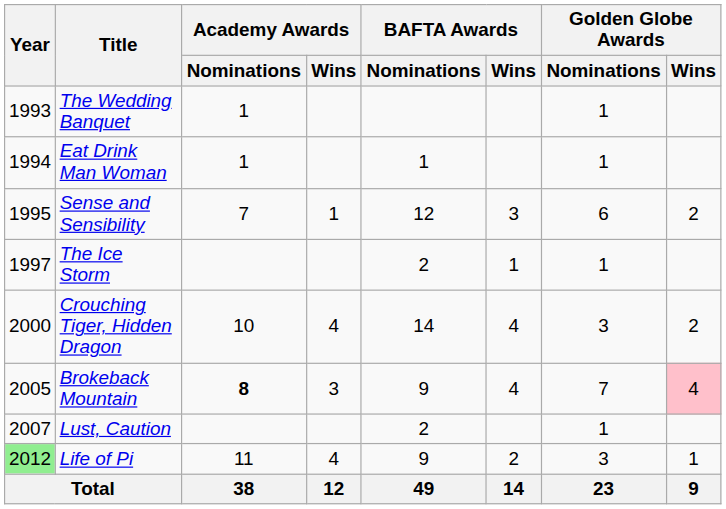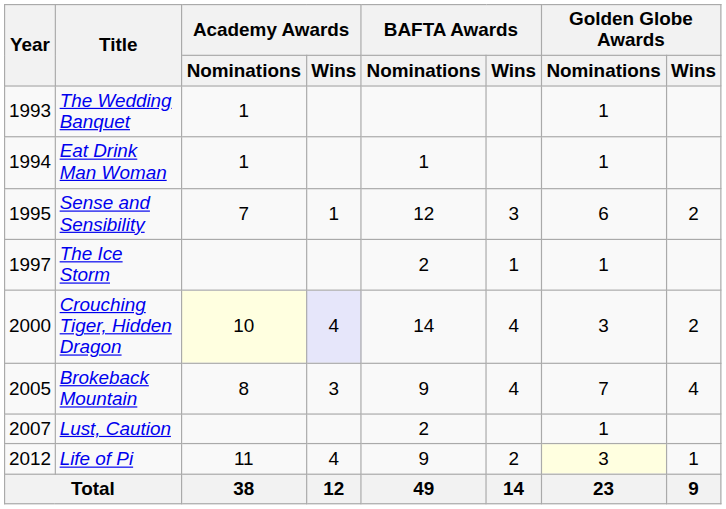(244, 326) no background -> (244, 326) lightyellow background
(334, 326) no background -> (334, 326) lavender background
(244, 388) bold -> (244, 388) normal
(694, 388) pink background -> (694, 388) no background
(30, 458) lightgreen background -> (30, 458) no background
(604, 458) no background -> (604, 458) lightyellow background
